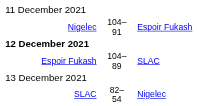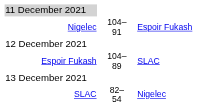(46, 10) no background -> (46, 10) lightgrey background
(47, 44) bold -> (46, 44) normal
